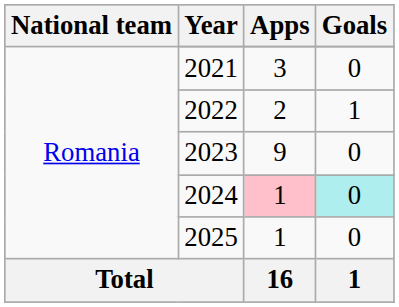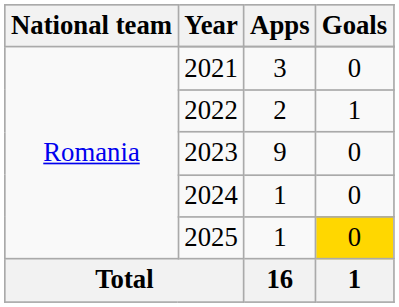(280, 195) pink background -> (280, 195) no background
(355, 195) paleturquoise background -> (355, 195) no background
(355, 237) no background -> (355, 237) gold background
